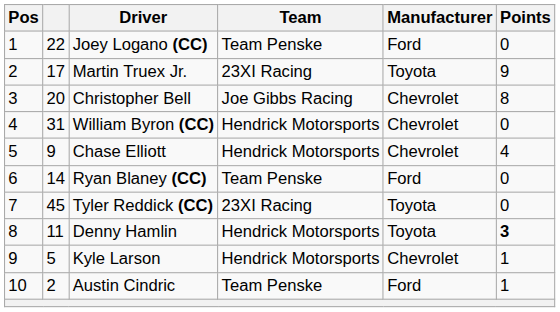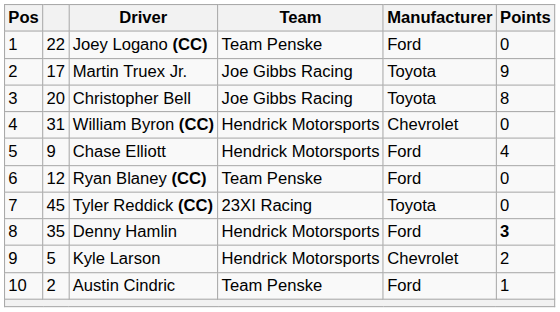(267, 71) 23XI Racing -> (287, 71) Joe Gibbs Racing
(423, 97) Chevrolet -> (412, 97) Toyota
(423, 151) Chevrolet -> (404, 151) Ford
(56, 178) 14 -> (56, 178) 12
(55, 231) 11 -> (56, 231) 35
(412, 231) Toyota -> (404, 231) Ford
(505, 258) 1 -> (505, 258) 2
